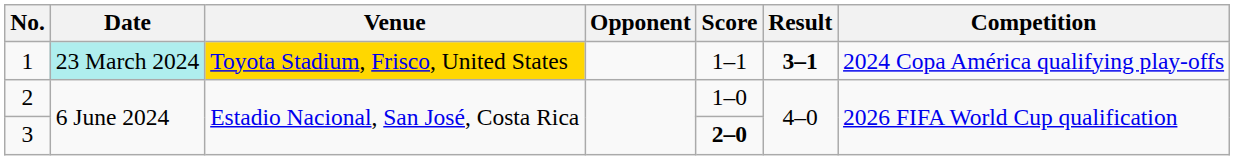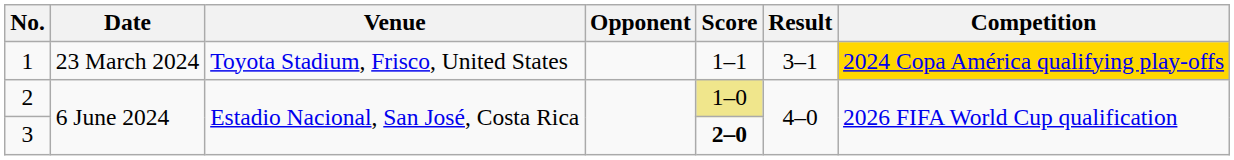(127, 60) paleturquoise background -> (127, 60) no background
(389, 60) gold background -> (389, 60) no background
(800, 60) bold -> (800, 60) normal
(1034, 60) no background -> (1034, 60) gold background
(729, 97) no background -> (729, 97) khaki background
